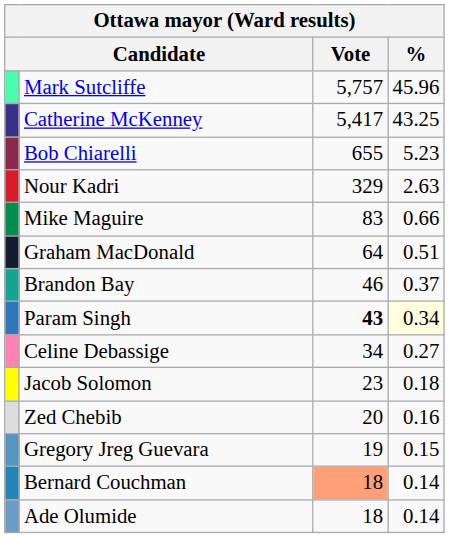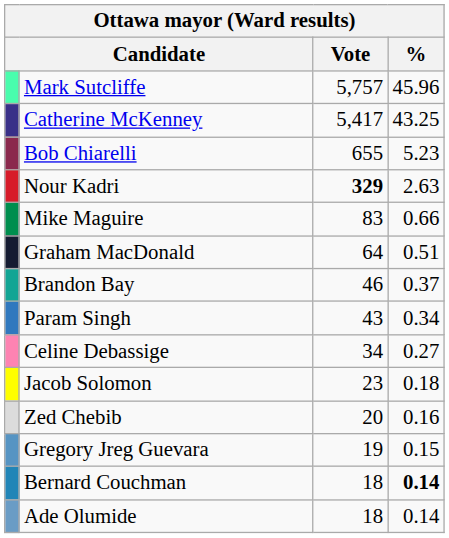(367, 185) normal -> (367, 185) bold
(373, 317) bold -> (373, 317) normal
(421, 317) lightyellow background -> (421, 317) no background
(373, 482) lightsalmon background -> (373, 482) no background
(421, 482) normal -> (421, 482) bold
